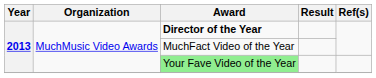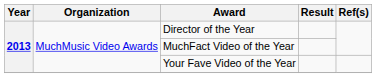(212, 30) bold -> (209, 30) normal
(229, 64) lightgreen background -> (229, 64) no background
